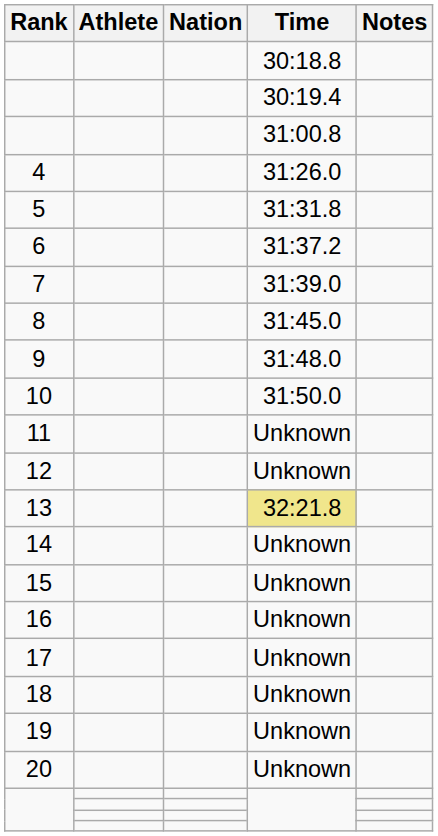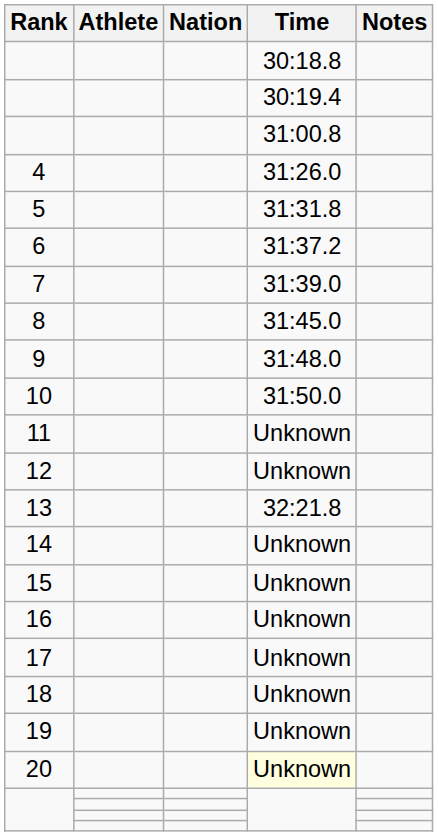(302, 508) khaki background -> (302, 508) no background
(302, 769) no background -> (302, 769) lightyellow background
